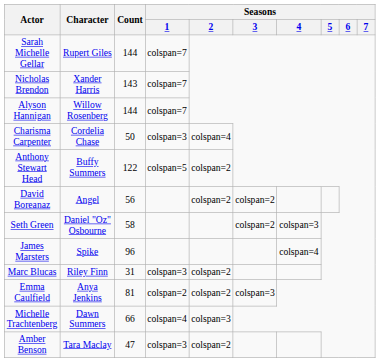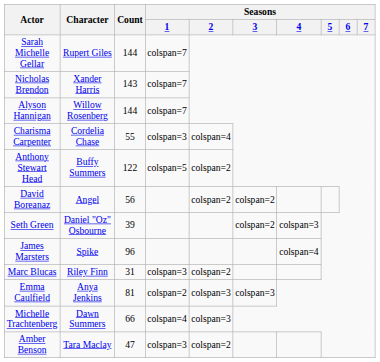(130, 136) 50 -> (130, 136) 55
(130, 225) 58 -> (130, 225) 39
(211, 292) colspan=2 -> (211, 292) colspan=3
